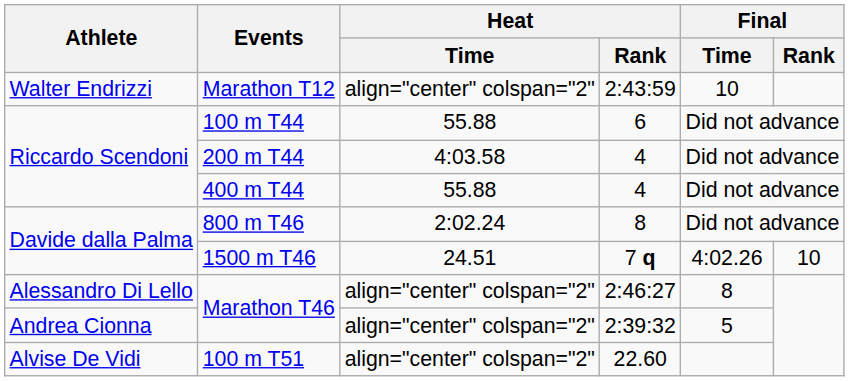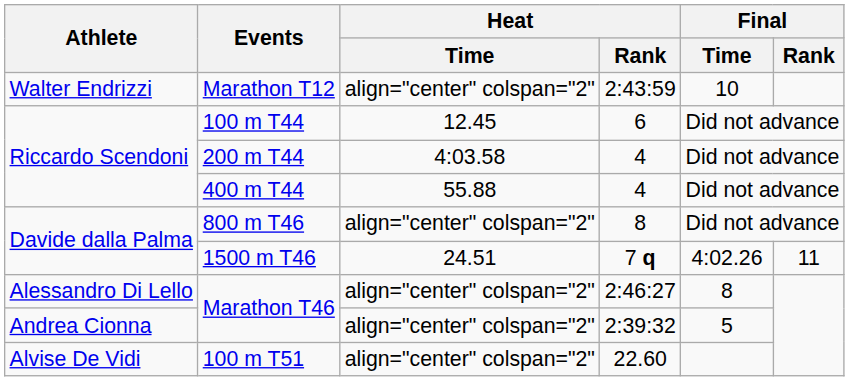(470, 122) 55.88 -> (470, 122) 12.45
(470, 223) 2:02.24 -> (470, 223) align="center" colspan="2"
(809, 257) 10 -> (809, 257) 11
